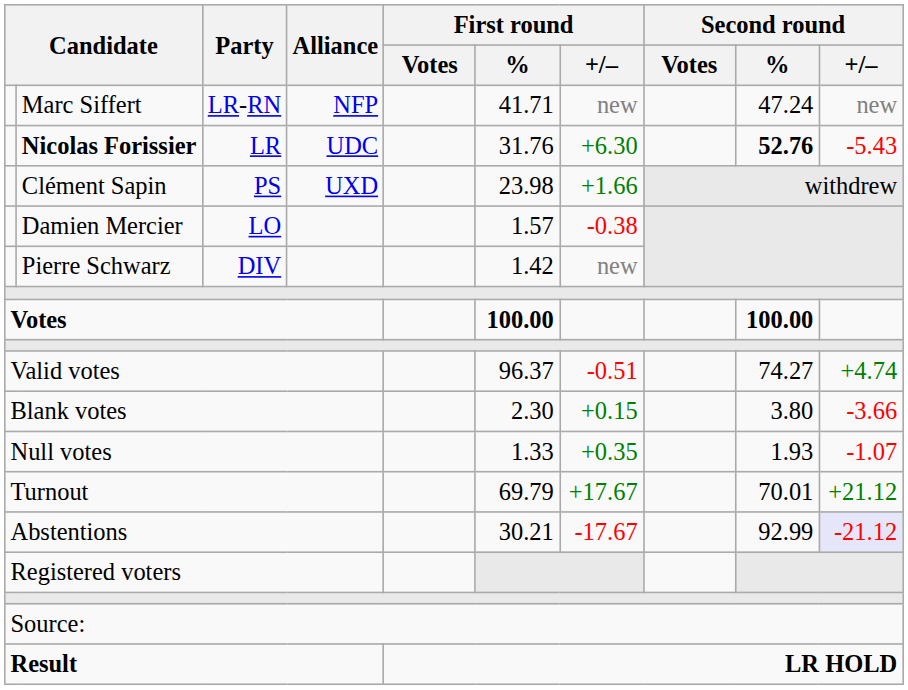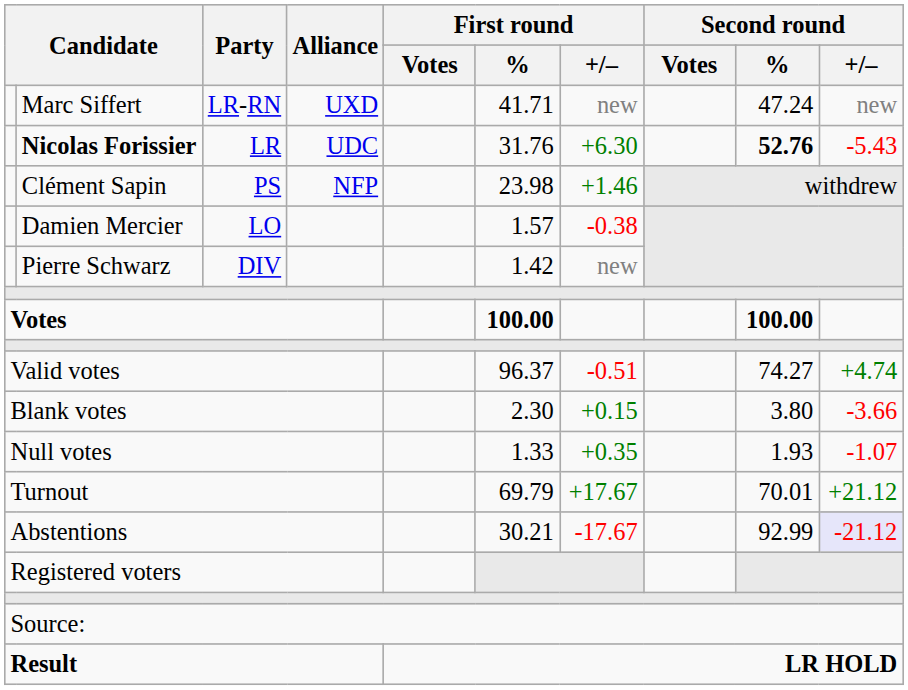(356, 105) NFP -> (352, 105) UXD
(352, 186) UXD -> (356, 186) NFP
(609, 186) +1.66 -> (609, 186) +1.46
